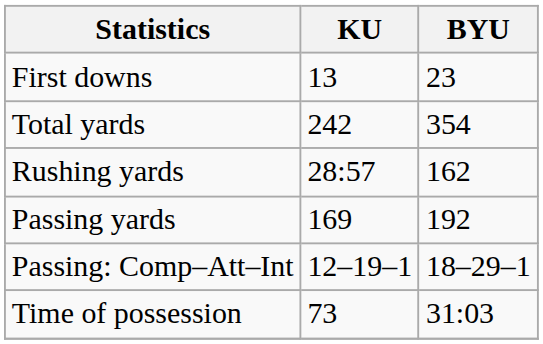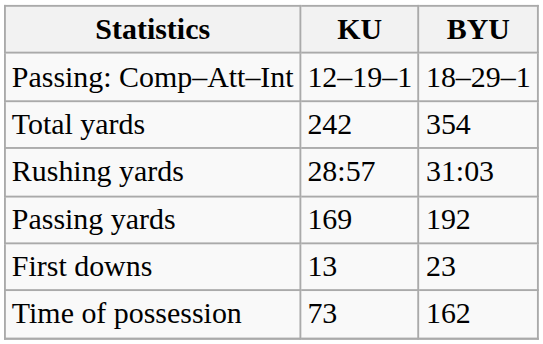rows swapped: (82, 76) <-> (153, 266)
(448, 171) 162 -> (460, 171) 31:03
(460, 313) 31:03 -> (448, 313) 162
